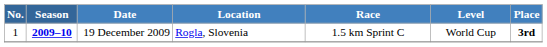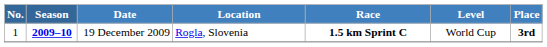(368, 32) normal -> (368, 32) bold
